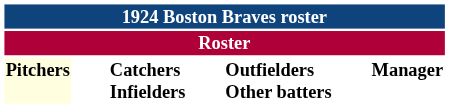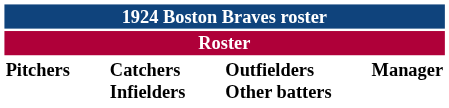(38, 69) lightyellow background -> (38, 69) no background
